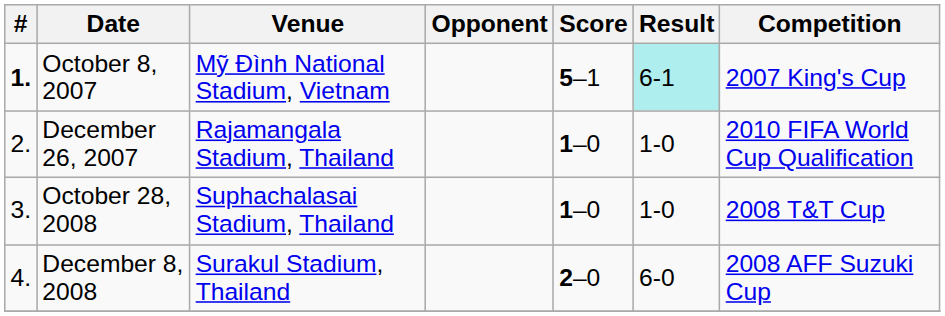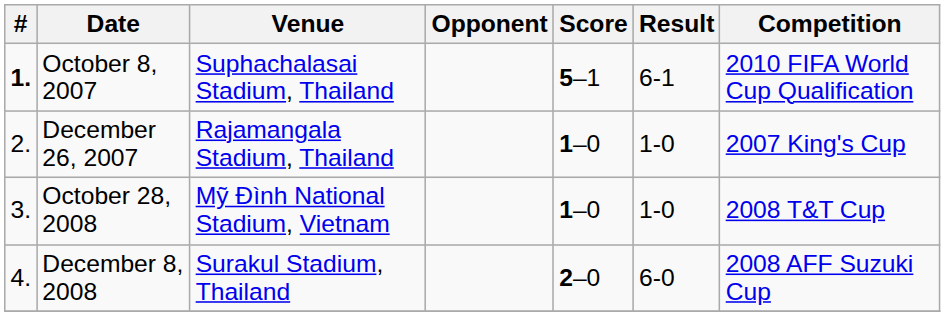(293, 76) Mỹ Đình National Stadium, Vietnam -> (295, 76) Suphachalasai Stadium, Thailand
(657, 76) paleturquoise background -> (657, 76) no background
(816, 76) 2007 King's Cup -> (820, 76) 2010 FIFA World Cup Qualification
(820, 143) 2010 FIFA World Cup Qualification -> (816, 143) 2007 King's Cup
(295, 210) Suphachalasai Stadium, Thailand -> (293, 210) Mỹ Đình National Stadium, Vietnam
